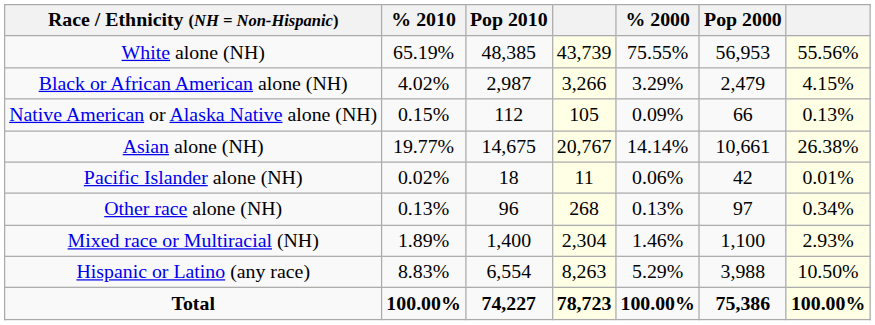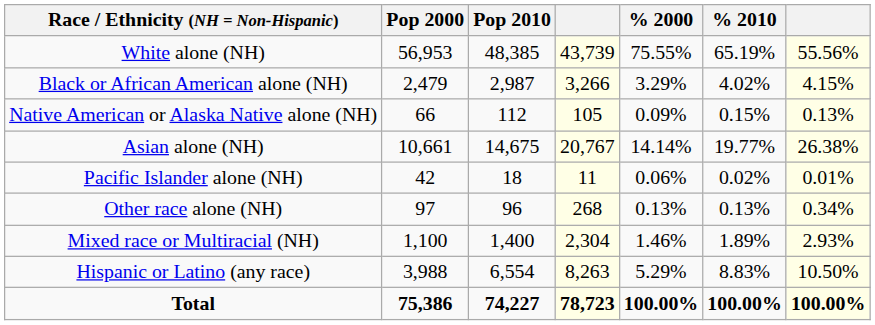columns swapped: (743, 20) <-> (424, 20)
